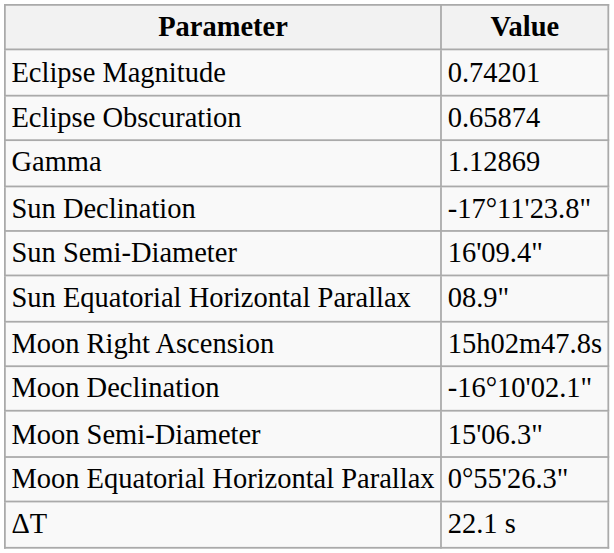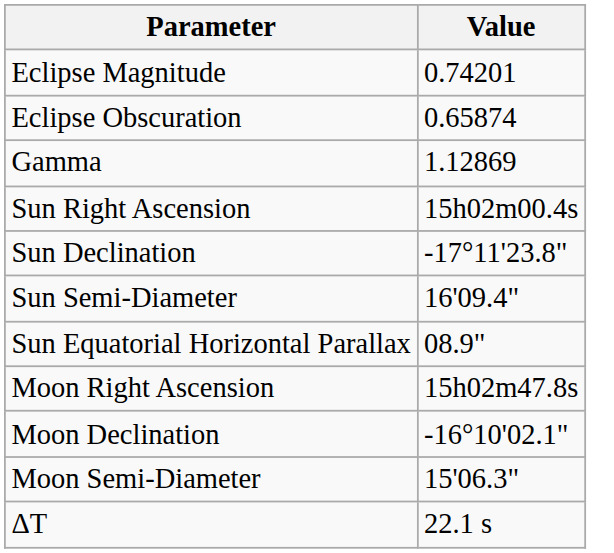+ row: (131, 207)
- row: (223, 478)
